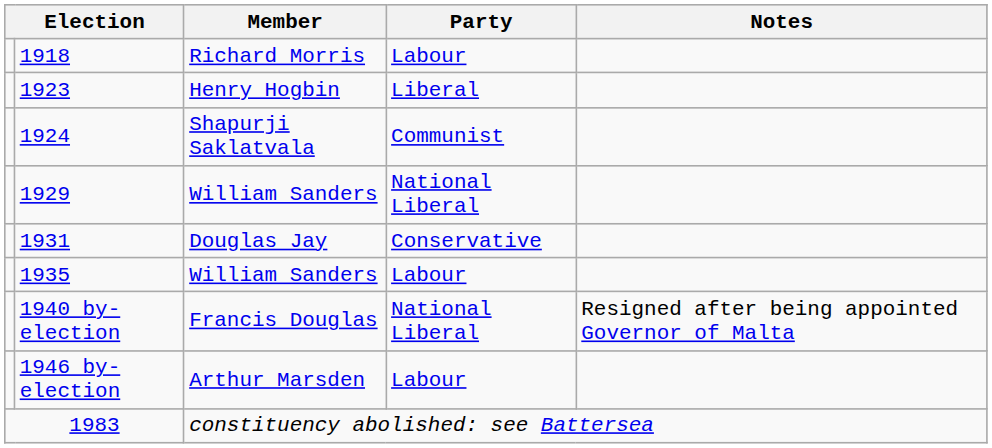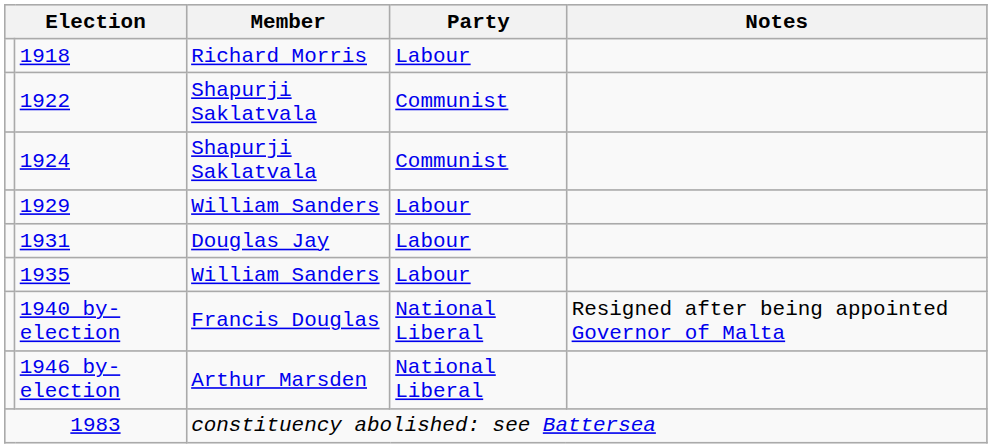+ row: (45, 102)
- row: (45, 90)
(441, 195) National Liberal -> (433, 207) Labour
(466, 241) Conservative -> (433, 241) Labour
(429, 379) Labour -> (446, 379) National Liberal
